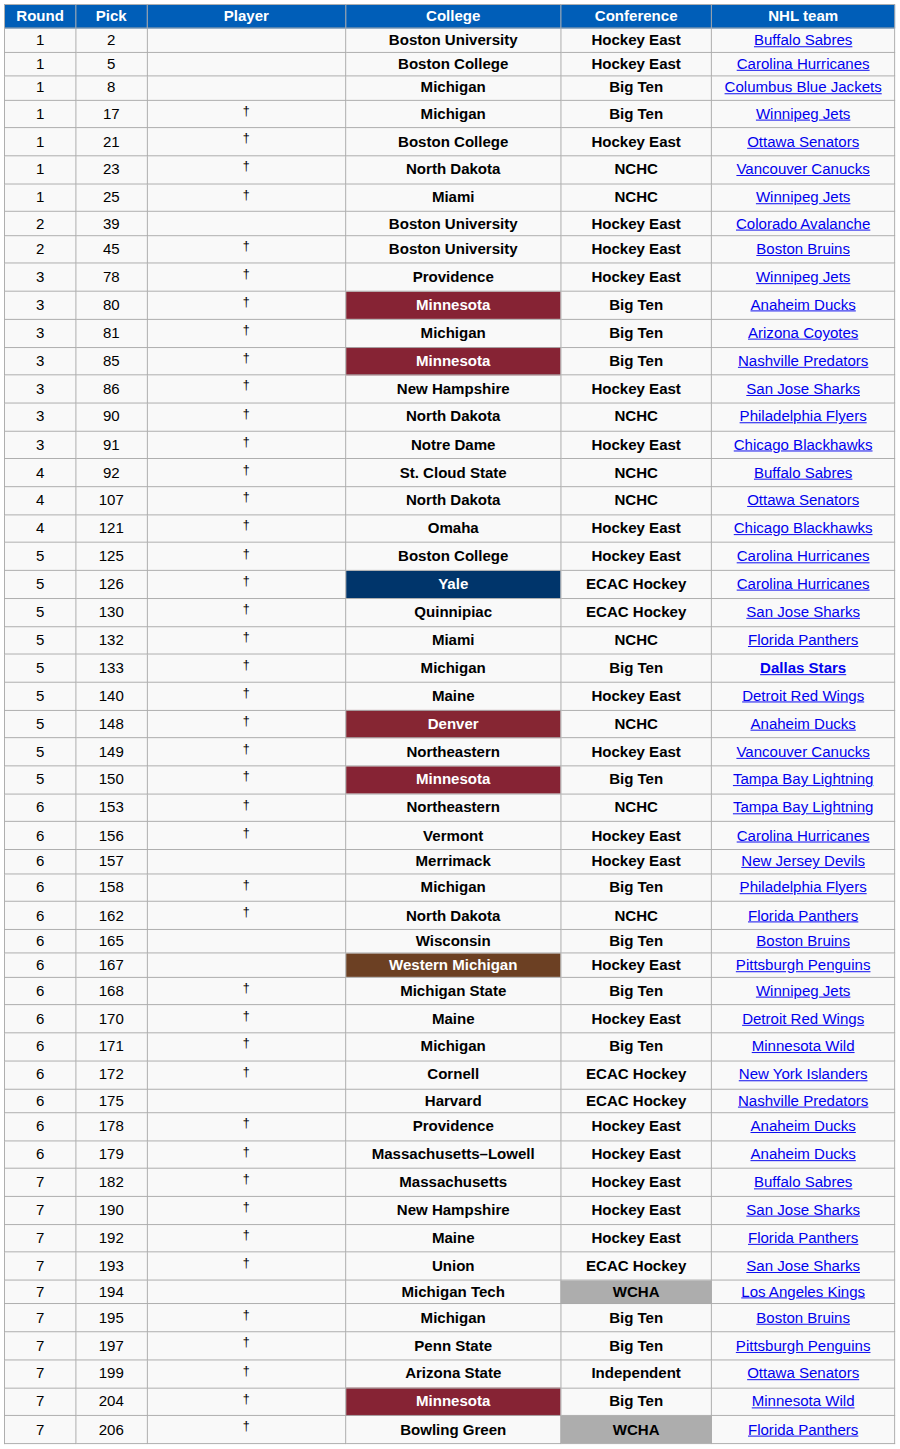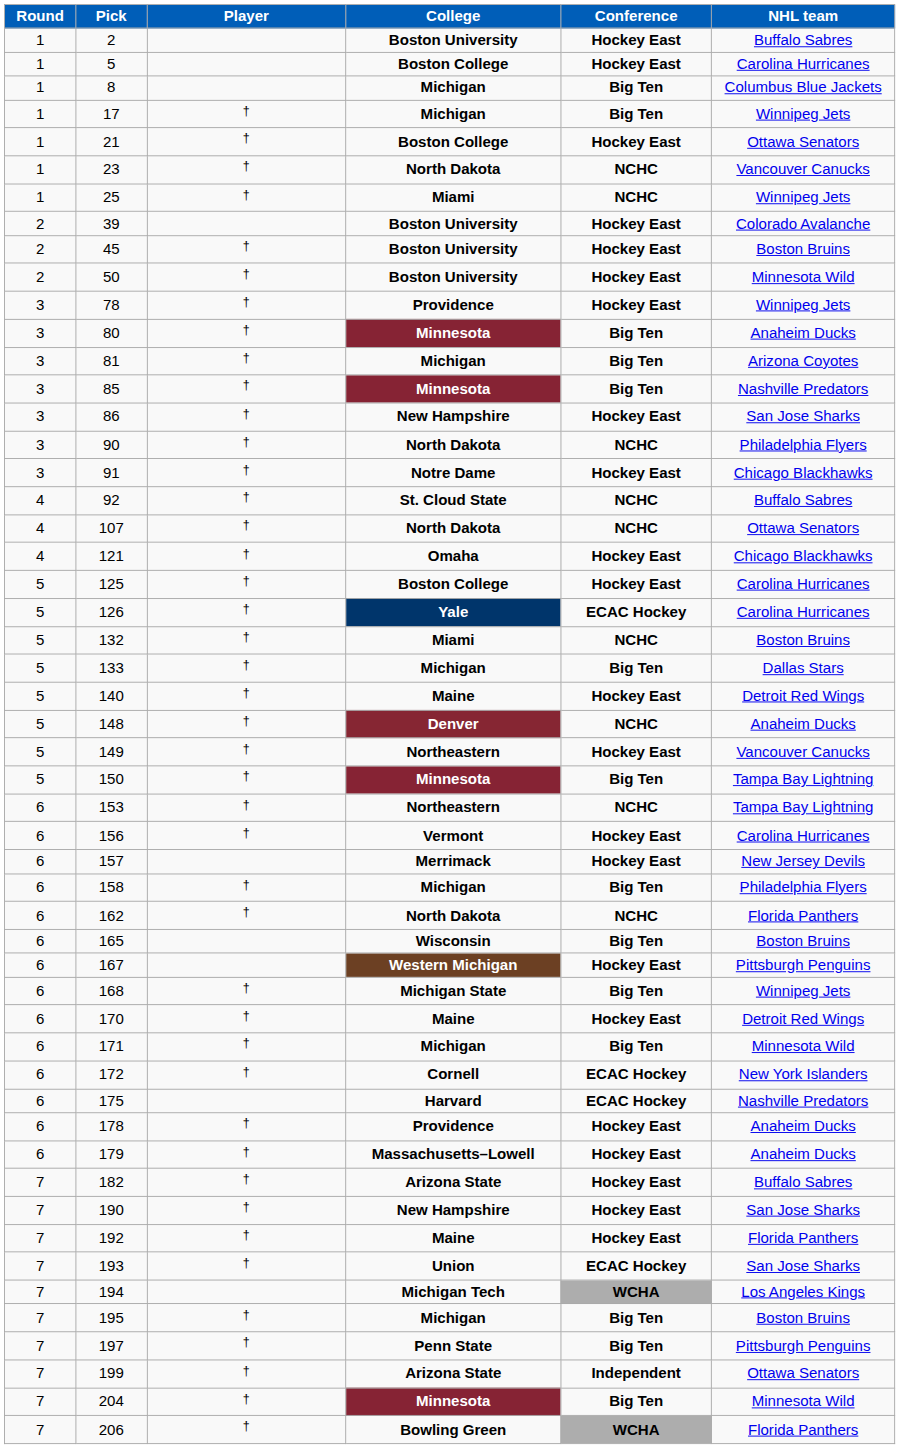+ row: (111, 277)
- row: (111, 612)
(803, 640) Florida Panthers -> (803, 640) Boston Bruins
(803, 668) bold -> (803, 668) normal
(453, 1182) Massachusetts -> (453, 1182) Arizona State
